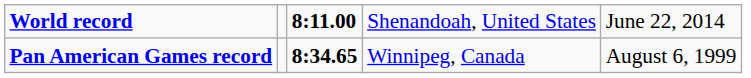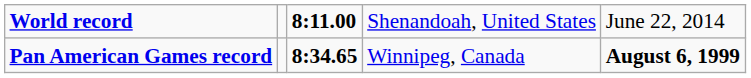(671, 55) normal -> (673, 55) bold
